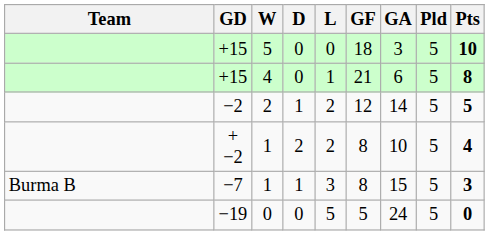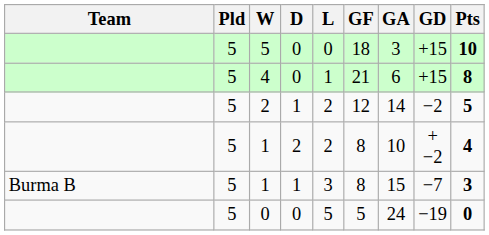columns swapped: (434, 19) <-> (233, 19)
